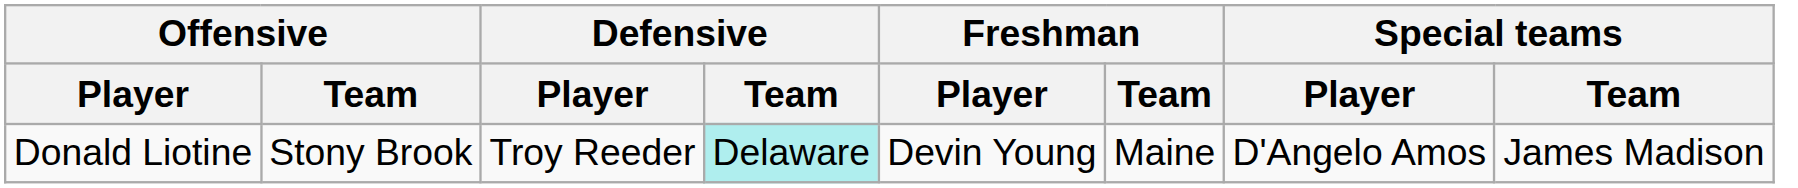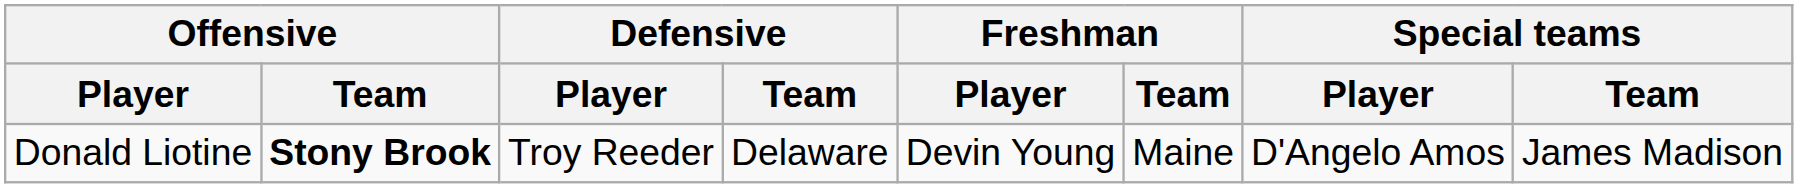(371, 152) normal -> (380, 152) bold
(791, 152) paleturquoise background -> (810, 152) no background
